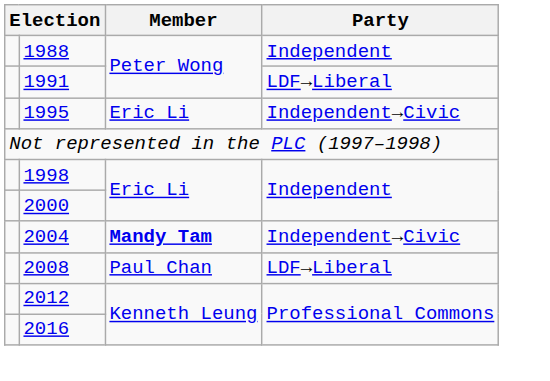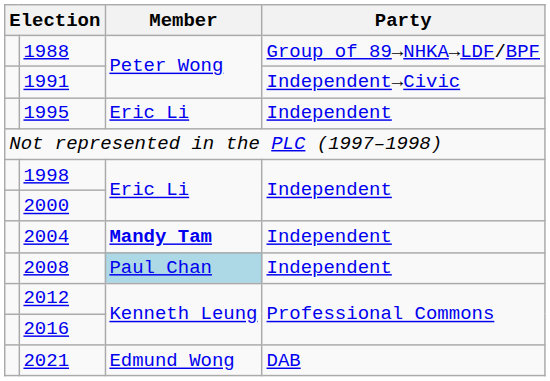(329, 51) Independent -> (403, 51) Group of 89→NHKA→LDF/BPF
(329, 82) LDF→Liberal -> (363, 82) Independent→Civic
(363, 113) Independent→Civic -> (329, 113) Independent
(363, 237) Independent→Civic -> (329, 237) Independent
(161, 268) no background -> (161, 268) lightblue background
(329, 268) LDF→Liberal -> (329, 268) Independent
+ row: (46, 360)
